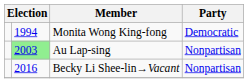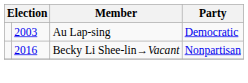- row: (110, 31)
(26, 50) lightgreen background -> (26, 31) no background
(213, 50) Nonpartisan -> (212, 31) Democratic
